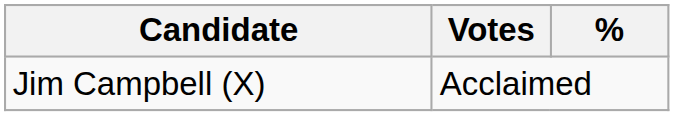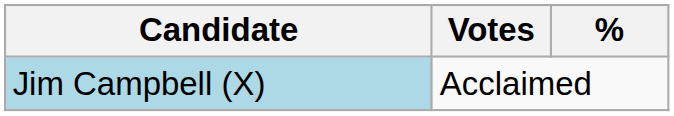(139, 82) no background -> (139, 82) lightblue background
